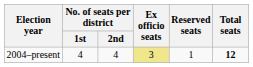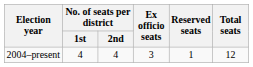(151, 54) khaki background -> (151, 54) no background
(231, 54) bold -> (231, 54) normal
